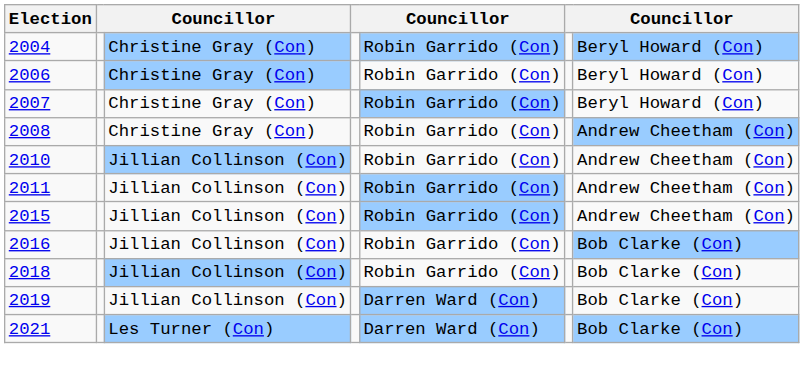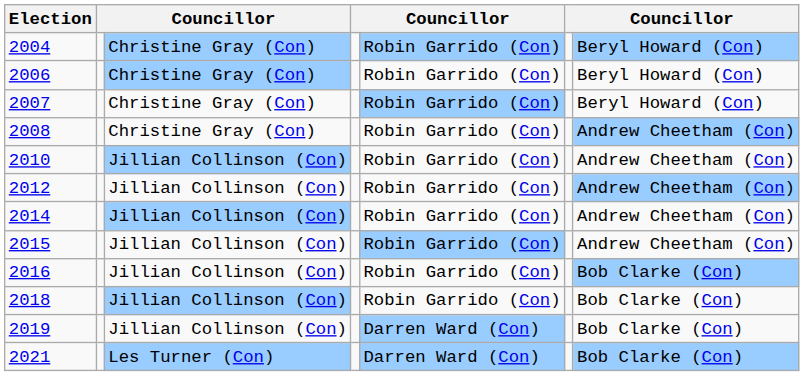- row: (30, 188)
+ row: (30, 188)
+ row: (30, 216)
